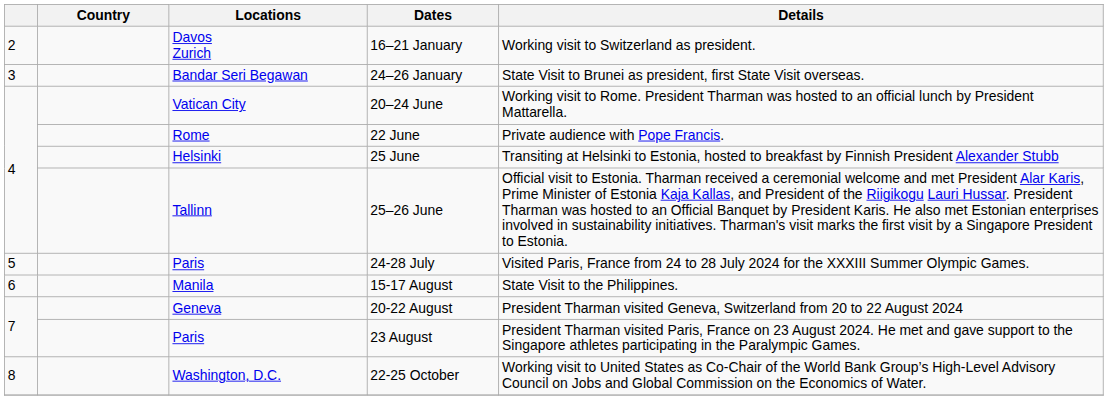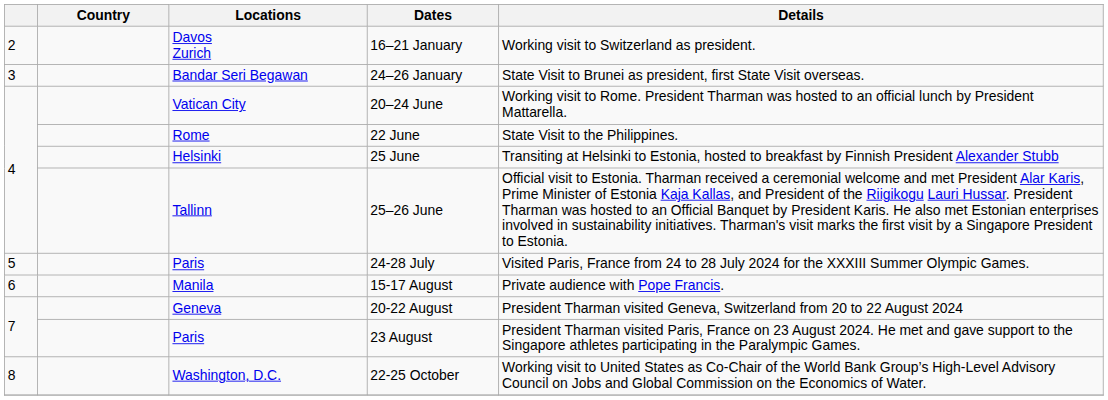(613, 135) Private audience with Pope Francis. -> (590, 135) State Visit to the Philippines.
(590, 286) State Visit to the Philippines. -> (613, 286) Private audience with Pope Francis.
